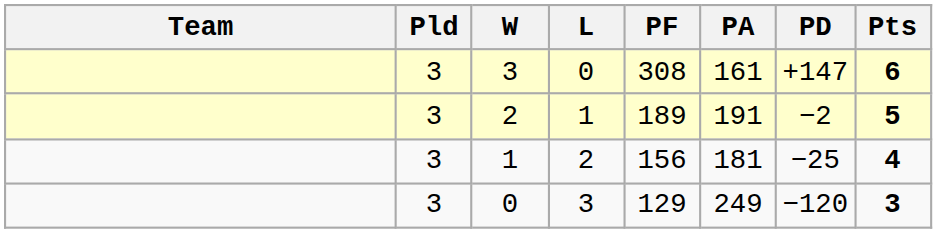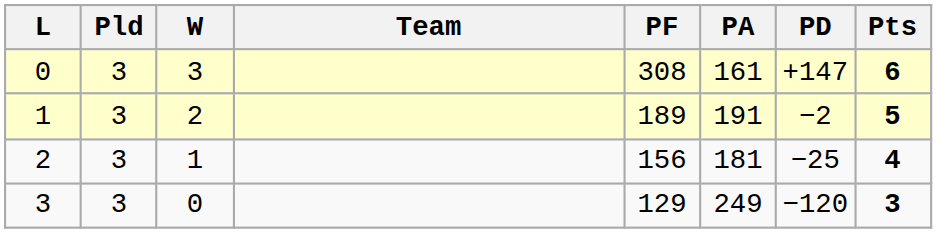columns swapped: (201, 27) <-> (586, 27)
